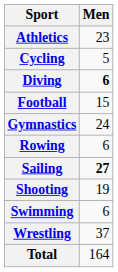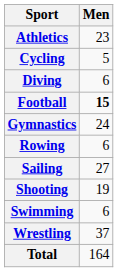(106, 80) bold -> (106, 80) normal
(103, 102) normal -> (103, 102) bold
(103, 168) bold -> (103, 168) normal
